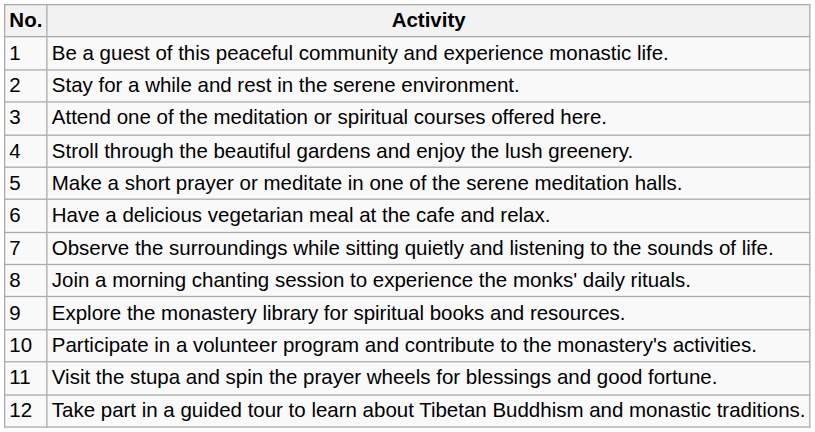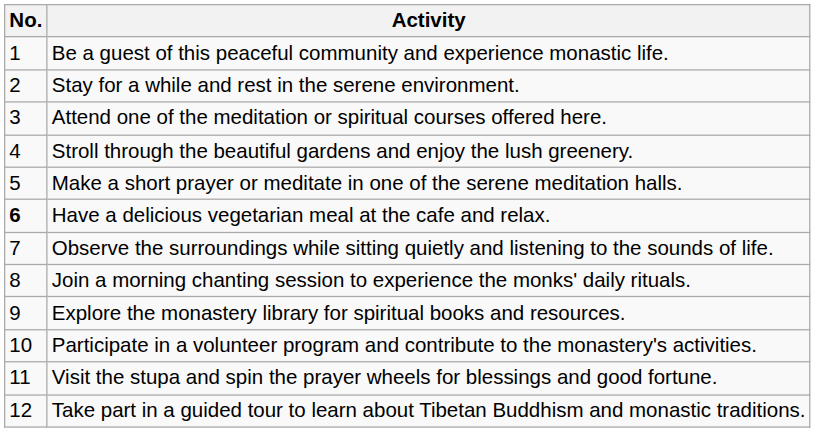(15, 215) normal -> (15, 215) bold
